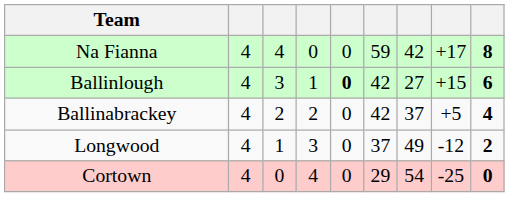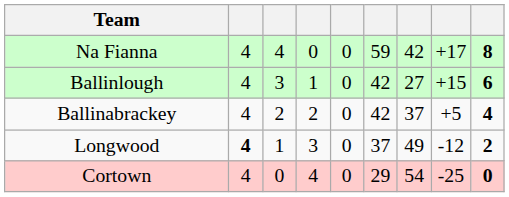(347, 82) bold -> (347, 82) normal
(246, 144) normal -> (246, 144) bold
